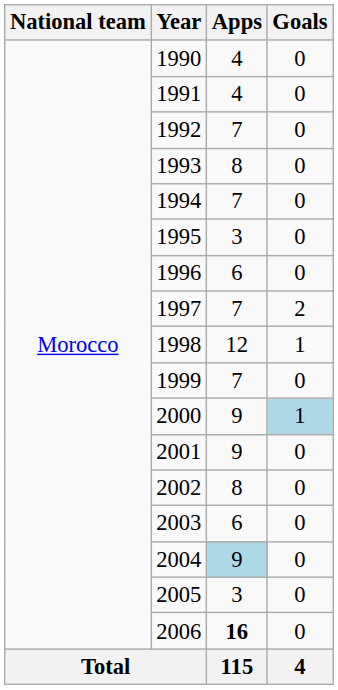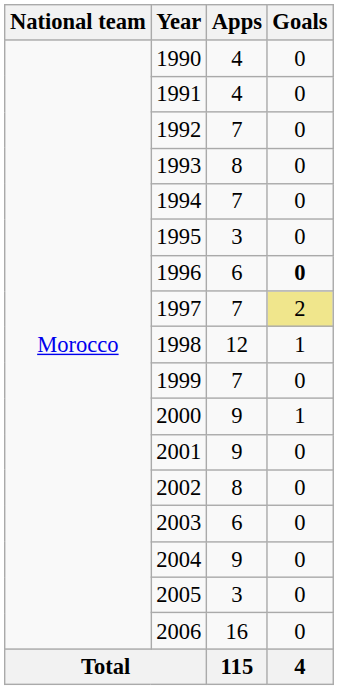(300, 272) normal -> (300, 272) bold
(300, 308) no background -> (300, 308) khaki background
(300, 415) lightblue background -> (300, 415) no background
(237, 559) lightblue background -> (237, 559) no background
(237, 630) bold -> (237, 630) normal
